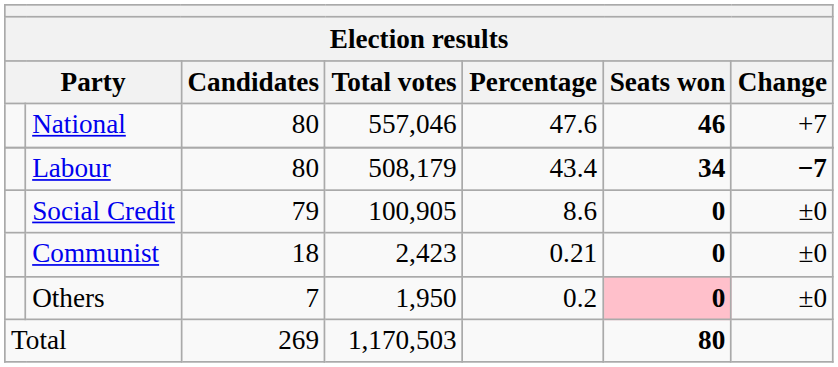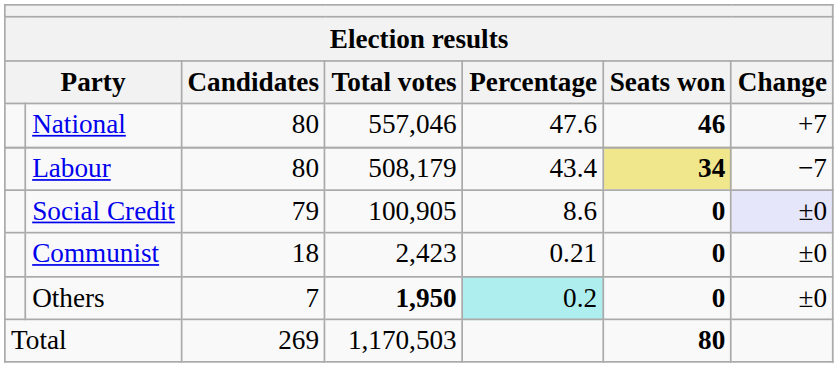(712, 168) no background -> (712, 168) khaki background
(812, 168) bold -> (813, 168) normal
(813, 211) no background -> (813, 211) lavender background
(426, 297) normal -> (426, 297) bold
(580, 297) no background -> (580, 297) paleturquoise background
(718, 297) pink background -> (718, 297) no background
